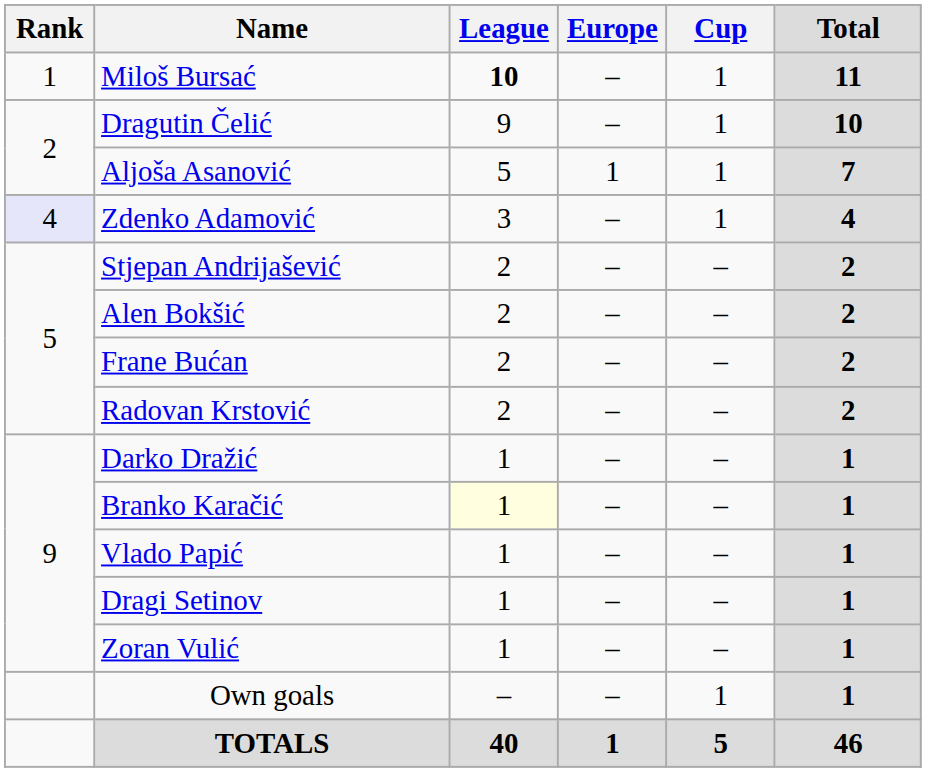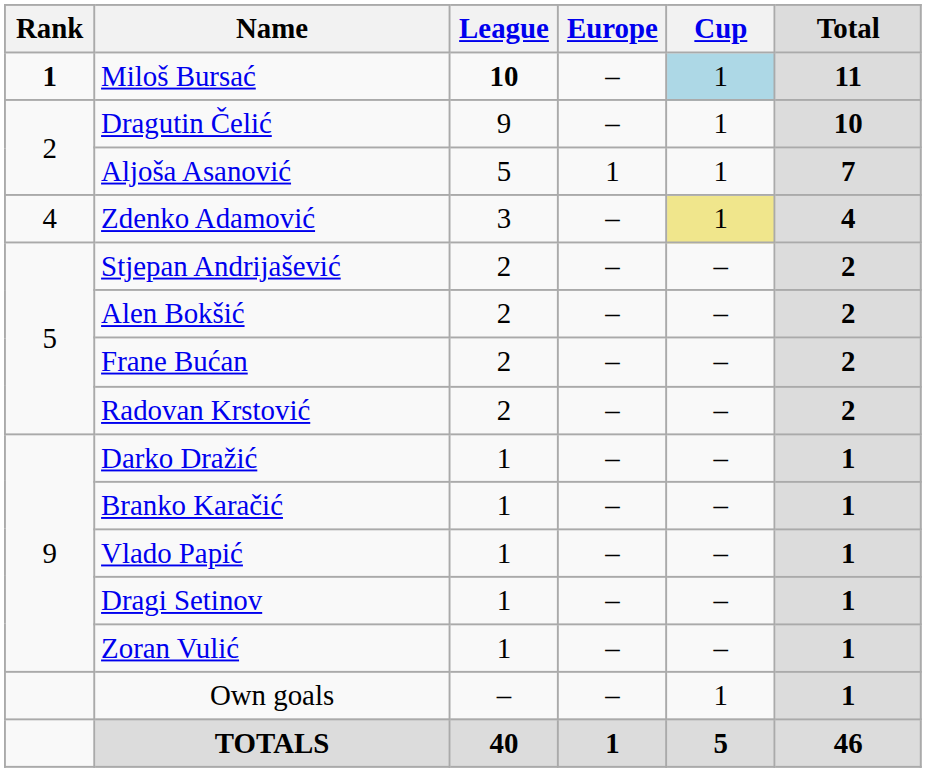(50, 76) normal -> (50, 76) bold
(721, 76) no background -> (721, 76) lightblue background
(50, 218) lavender background -> (50, 218) no background
(721, 218) no background -> (721, 218) khaki background
(504, 504) lightyellow background -> (504, 504) no background
